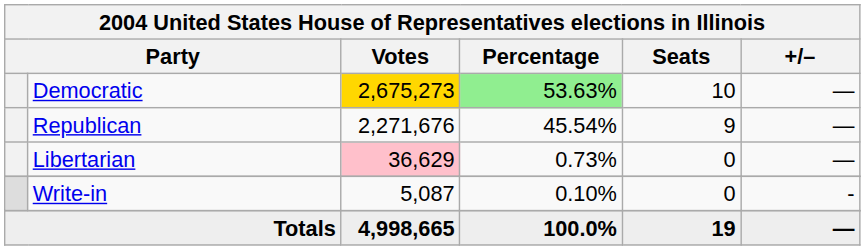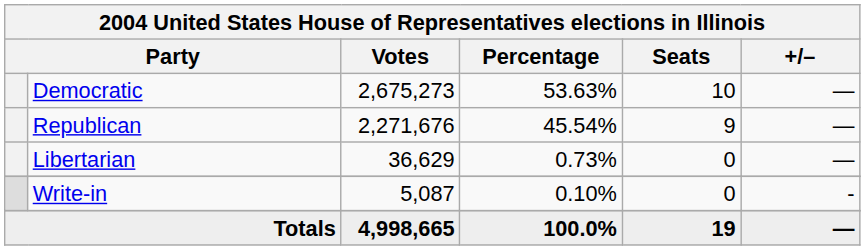(406, 91) gold background -> (406, 91) no background
(580, 91) lightgreen background -> (580, 91) no background
(421, 160) pink background -> (421, 160) no background
